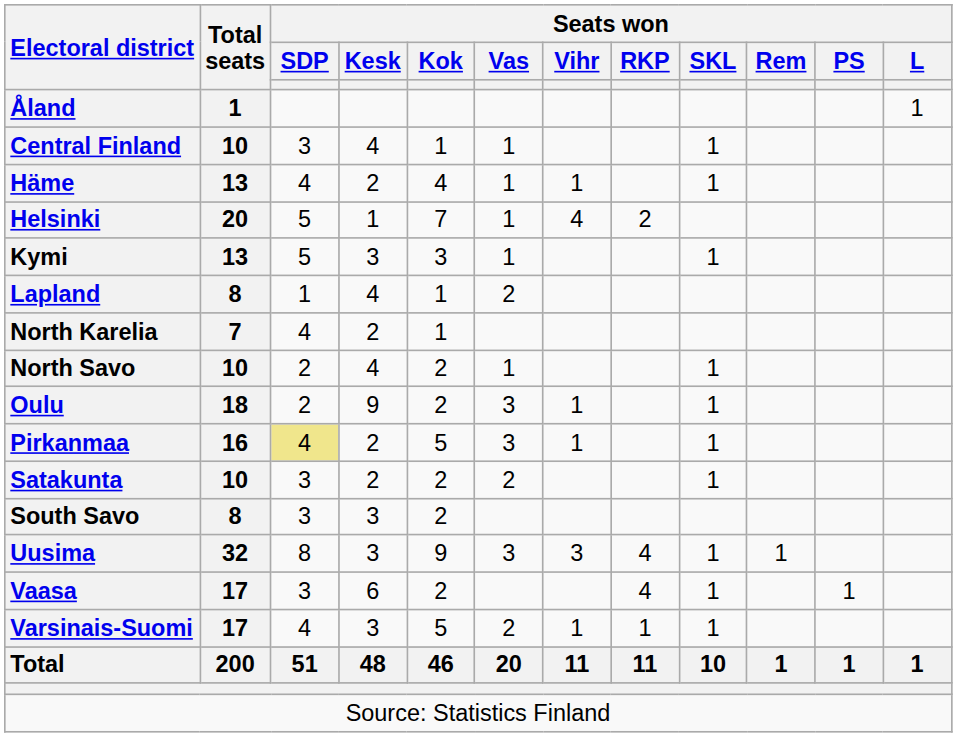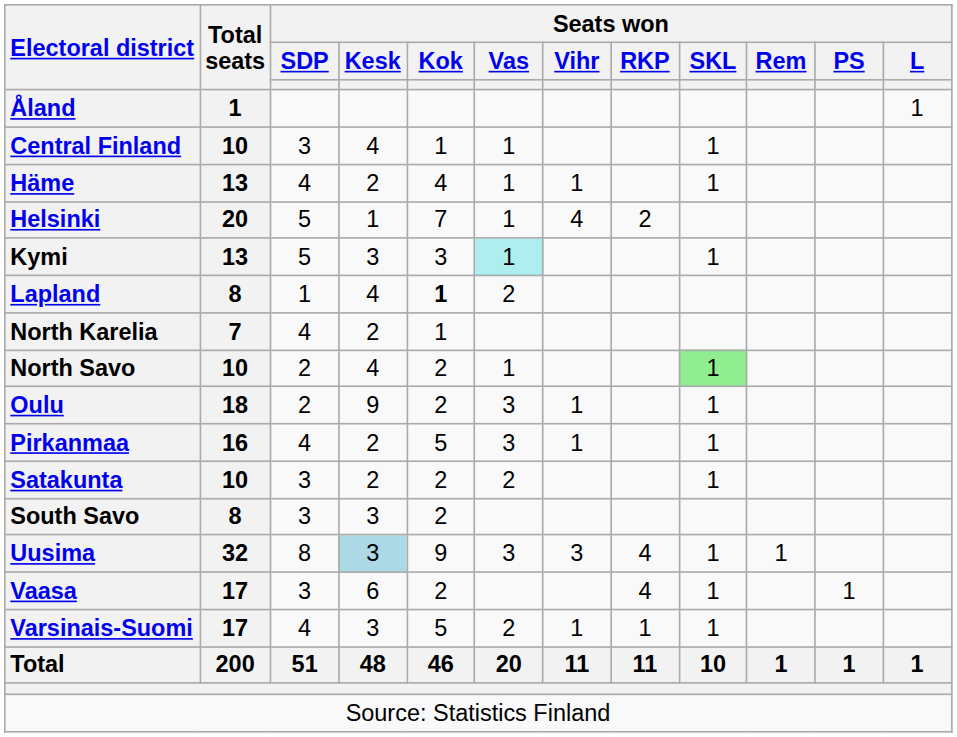(509, 257) no background -> (509, 257) paleturquoise background
(441, 294) normal -> (441, 294) bold
(713, 368) no background -> (713, 368) lightgreen background
(305, 443) khaki background -> (305, 443) no background
(373, 554) no background -> (373, 554) lightblue background
